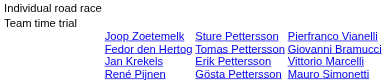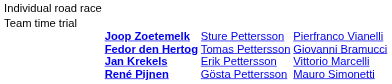(149, 55) normal -> (151, 55) bold
